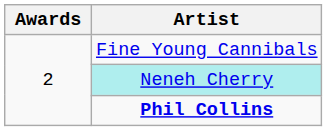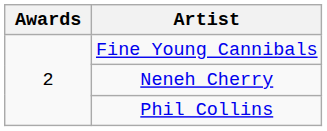(207, 80) paleturquoise background -> (207, 80) no background
(207, 110) bold -> (207, 110) normal
